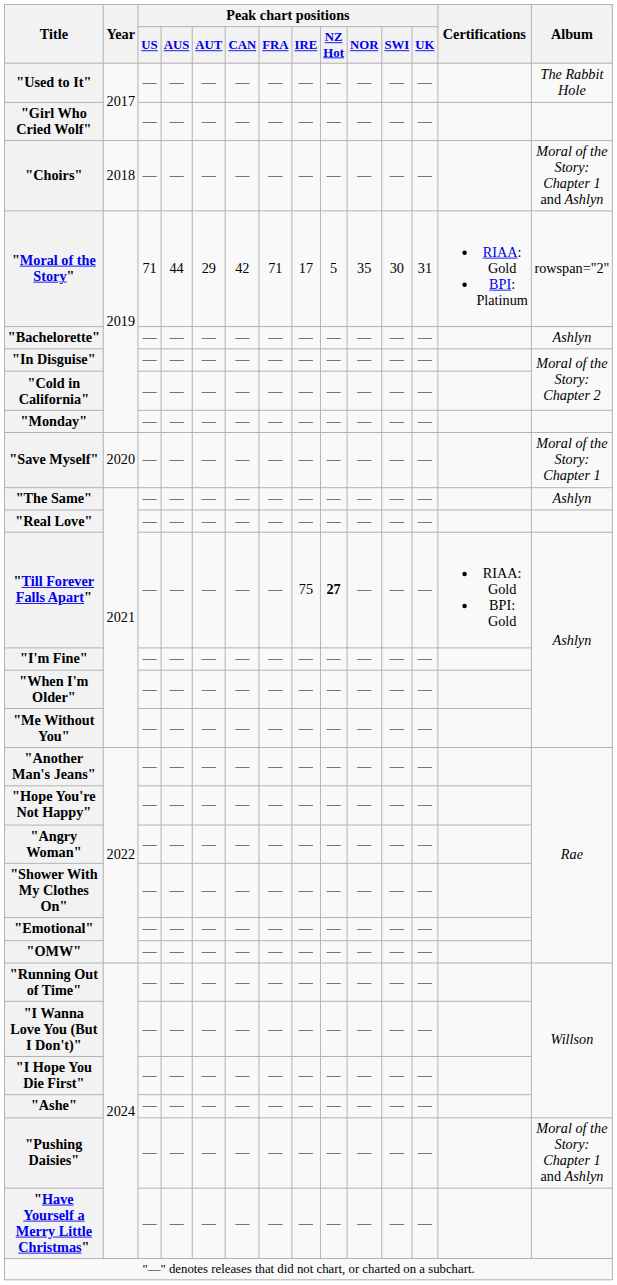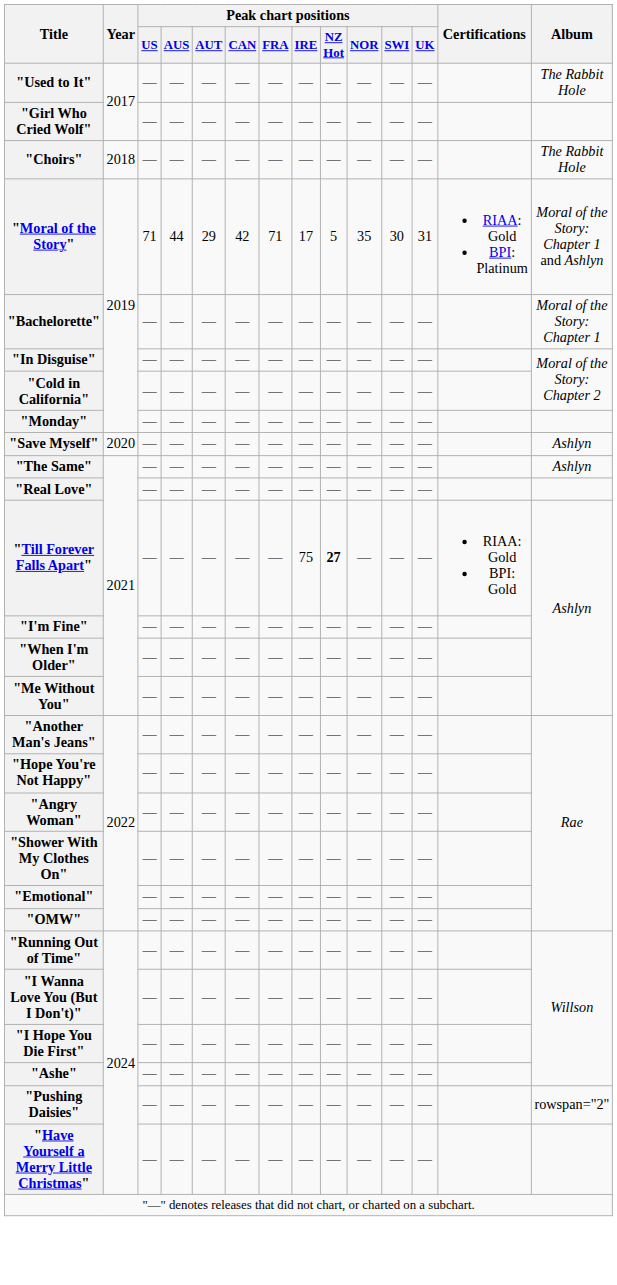(572, 175) Moral of the Story: Chapter 1 and Ashlyn -> (572, 159) The Rabbit Hole
(572, 268) rowspan="2" -> (572, 236) Moral of the Story: Chapter 1 and Ashlyn
(572, 337) Ashlyn -> (572, 321) Moral of the Story: Chapter 1
(572, 460) Moral of the Story: Chapter 1 -> (572, 443) Ashlyn
(572, 1152) Moral of the Story: Chapter 1 and Ashlyn -> (572, 1104) rowspan="2"
